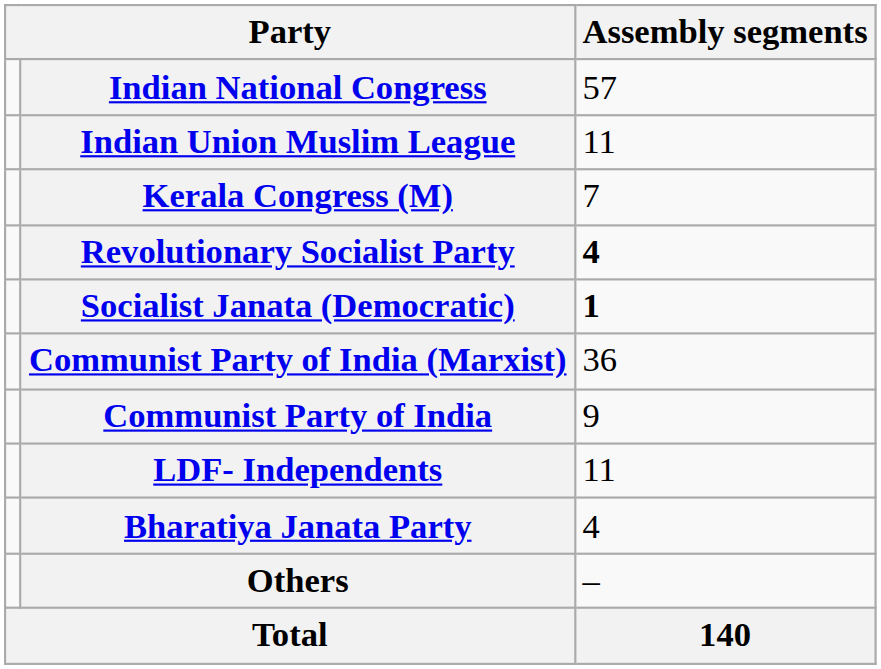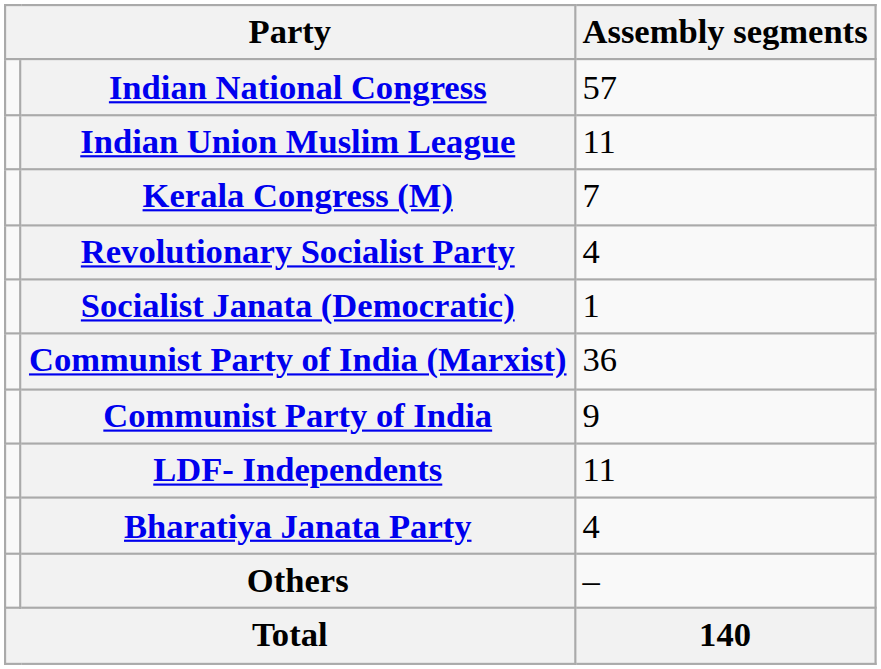(591, 251) bold -> (591, 251) normal
(591, 305) bold -> (591, 305) normal
